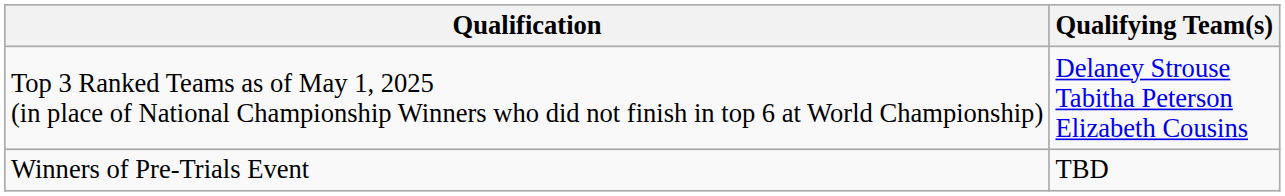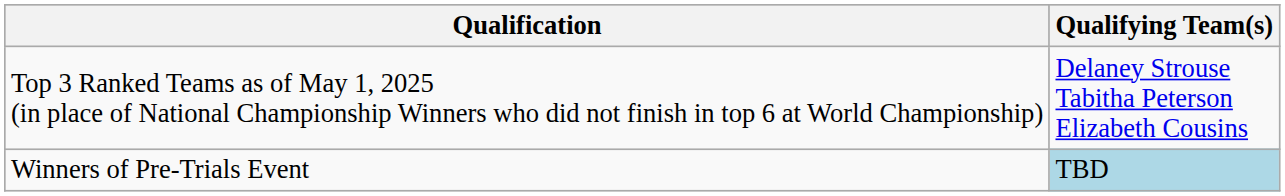(1082, 169) no background -> (1082, 169) lightblue background
